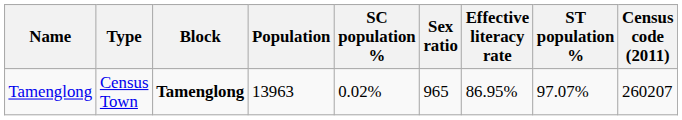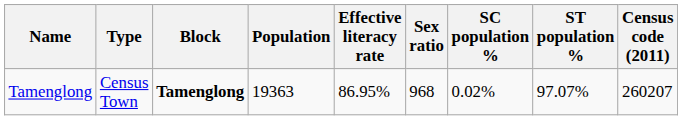columns swapped: (497, 36) <-> (377, 36)
(273, 91) 13963 -> (273, 91) 19363
(436, 91) 965 -> (422, 91) 968
